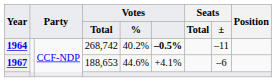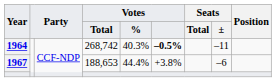(136, 47) 40.2% -> (136, 47) 40.3%
(136, 63) 44.6% -> (136, 63) 44.4%
(168, 63) +4.1% -> (168, 63) +3.8%
